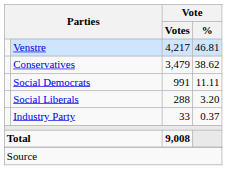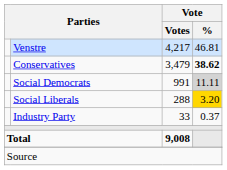(207, 64) normal -> (207, 64) bold
(208, 82) no background -> (208, 82) lightgrey background
(210, 99) no background -> (210, 99) gold background
